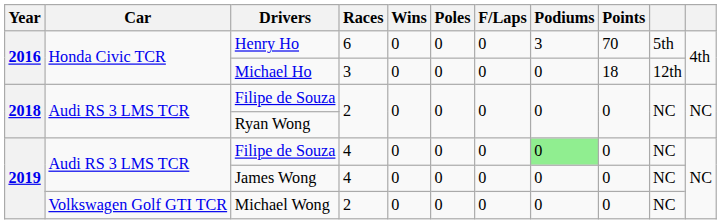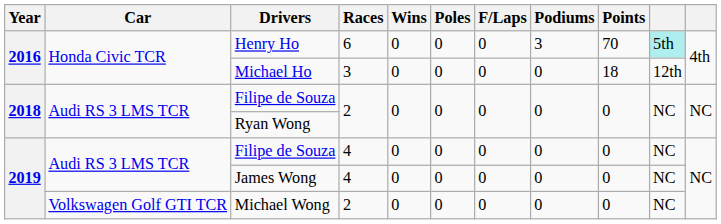(663, 44) no background -> (663, 44) paleturquoise background
(538, 150) lightgreen background -> (538, 150) no background
